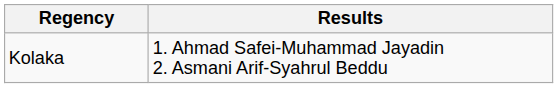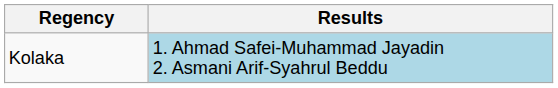(298, 57) no background -> (298, 57) lightblue background
